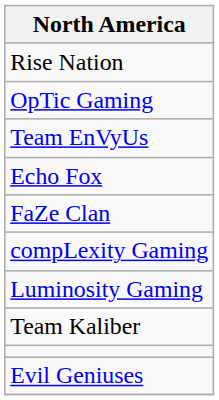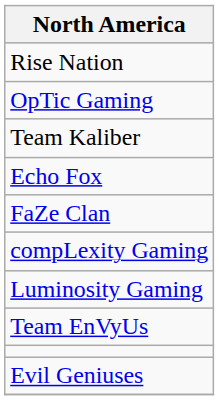(79, 137) Team EnVyUs -> (75, 137) Team Kaliber
(75, 326) Team Kaliber -> (79, 326) Team EnVyUs
